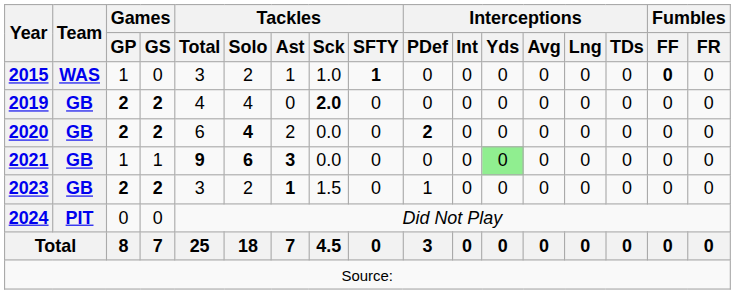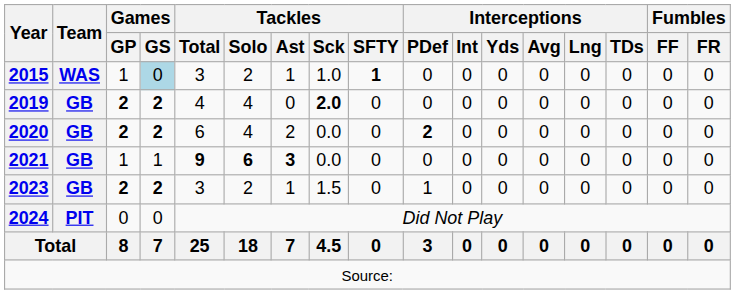(158, 75) no background -> (158, 75) lightblue background
(668, 75) bold -> (668, 75) normal
(248, 132) bold -> (248, 132) normal
(503, 160) lightgreen background -> (503, 160) no background
(290, 189) bold -> (290, 189) normal
